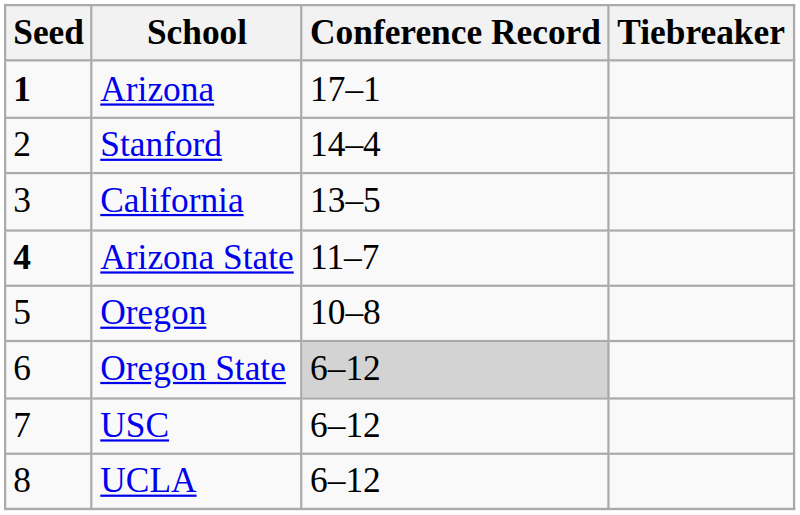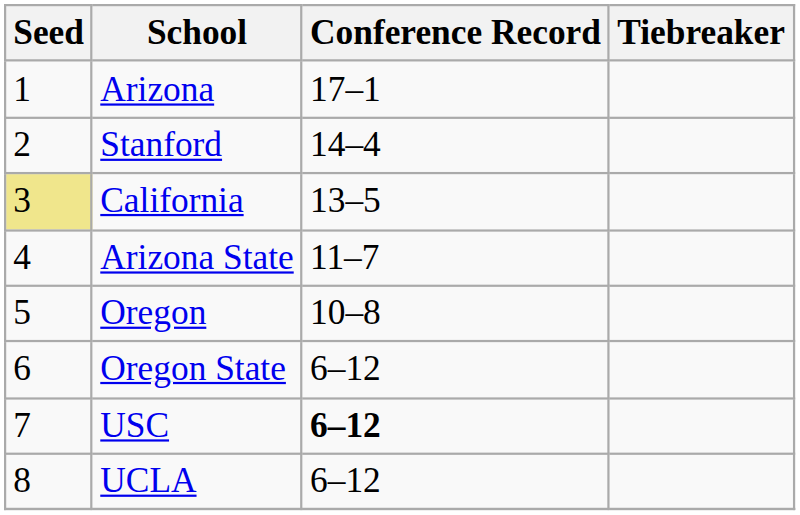(22, 88) bold -> (22, 88) normal
(22, 200) no background -> (22, 200) khaki background
(22, 256) bold -> (22, 256) normal
(345, 369) lightgrey background -> (345, 369) no background
(345, 425) normal -> (345, 425) bold
